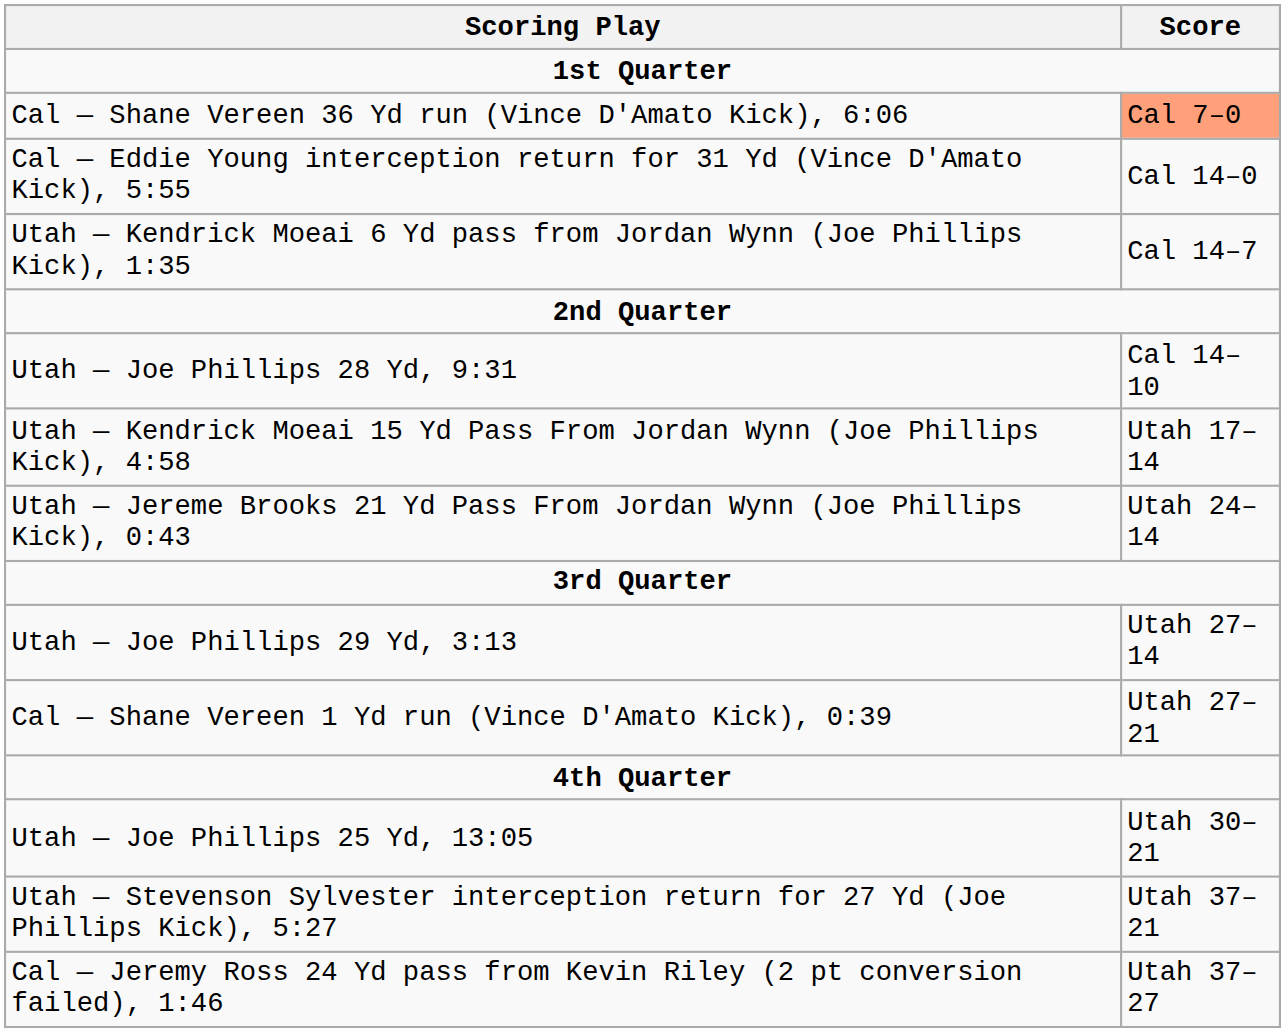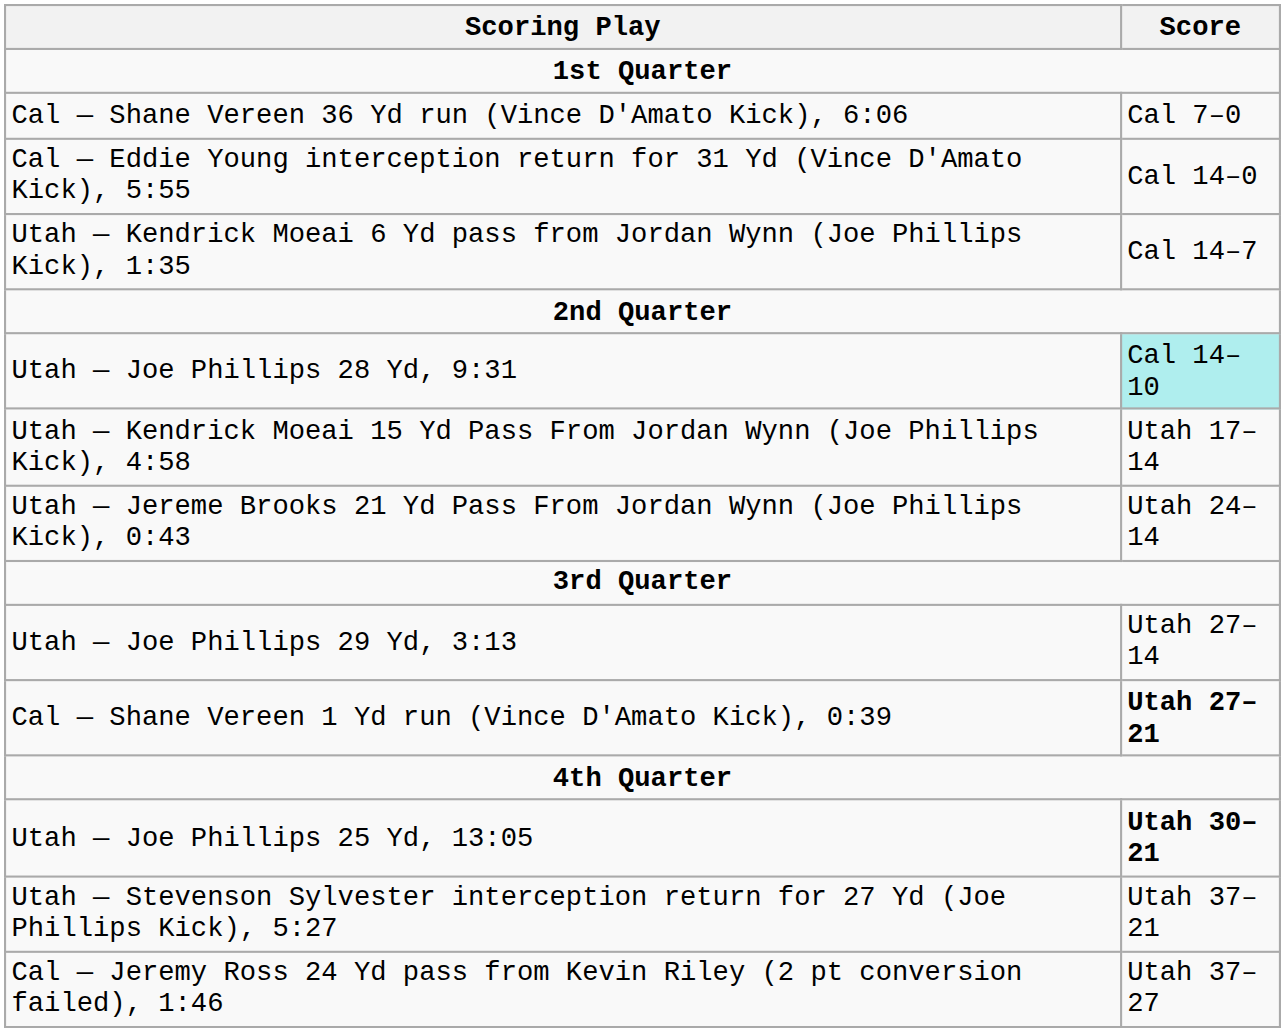(1184, 116) lightsalmon background -> (1184, 116) no background
(1184, 371) no background -> (1184, 371) paleturquoise background
(1192, 718) normal -> (1192, 718) bold
(1192, 838) normal -> (1192, 838) bold
